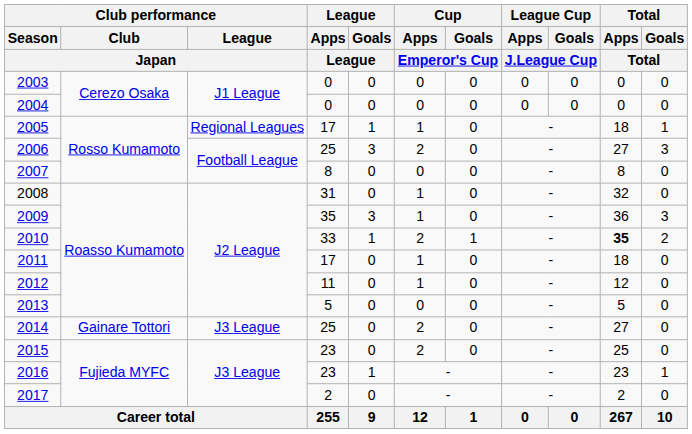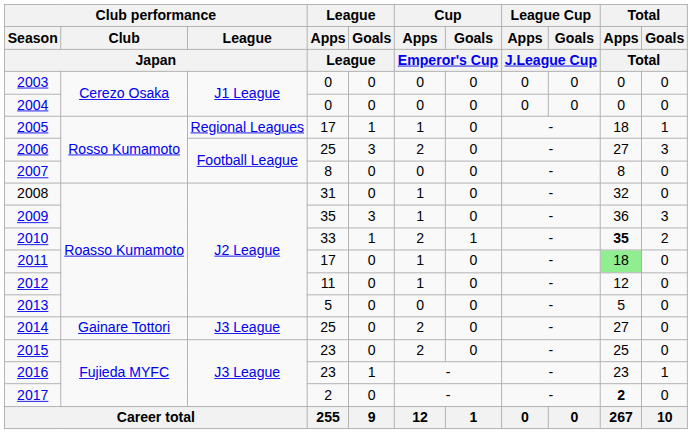(621, 261) no background -> (621, 261) lightgreen background
(621, 395) normal -> (621, 395) bold
